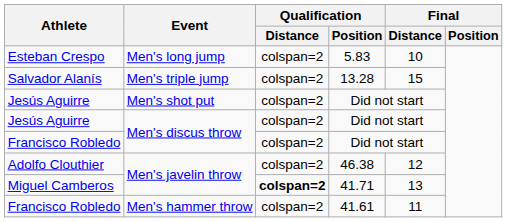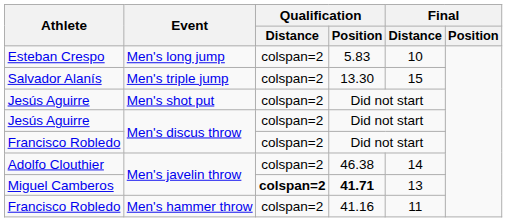(357, 79) 13.28 -> (357, 79) 13.30
(415, 164) 12 -> (415, 164) 14
(357, 185) normal -> (357, 185) bold
(357, 207) 41.61 -> (357, 207) 41.16
